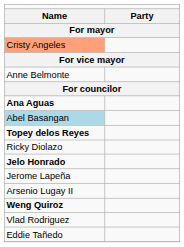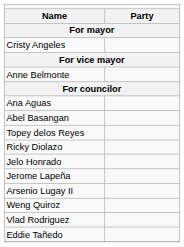(36, 45) lightsalmon background -> (36, 45) no background
(30, 104) bold -> (29, 104) normal
(38, 118) lightblue background -> (38, 118) no background
(48, 133) bold -> (45, 133) normal
(36, 162) bold -> (34, 162) normal
(35, 206) bold -> (33, 206) normal
